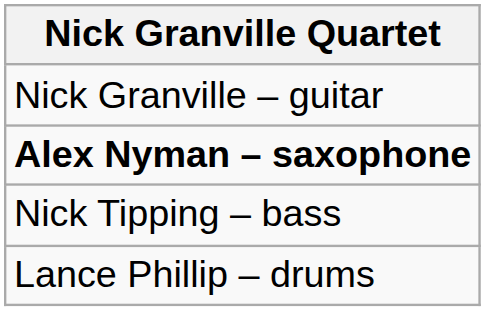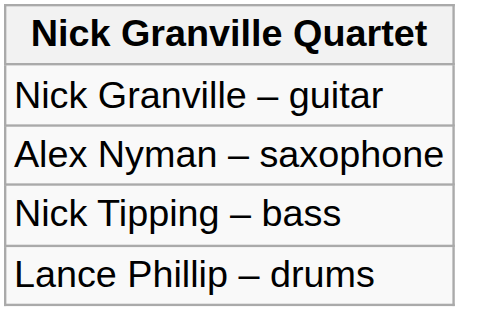(243, 154) bold -> (229, 154) normal
